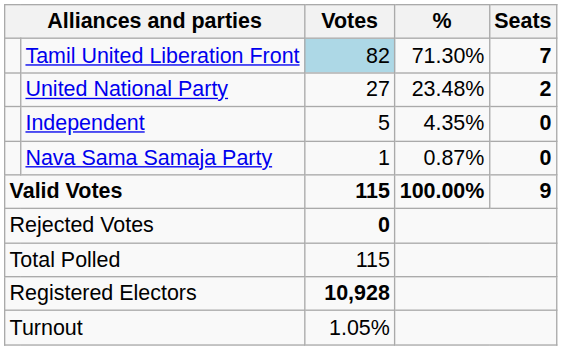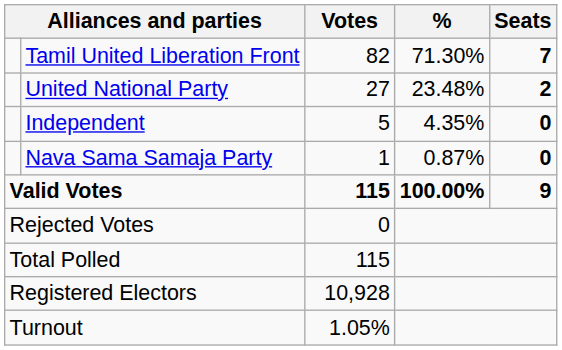(378, 55) lightblue background -> (378, 55) no background
(384, 225) bold -> (384, 225) normal
(357, 293) bold -> (357, 293) normal
